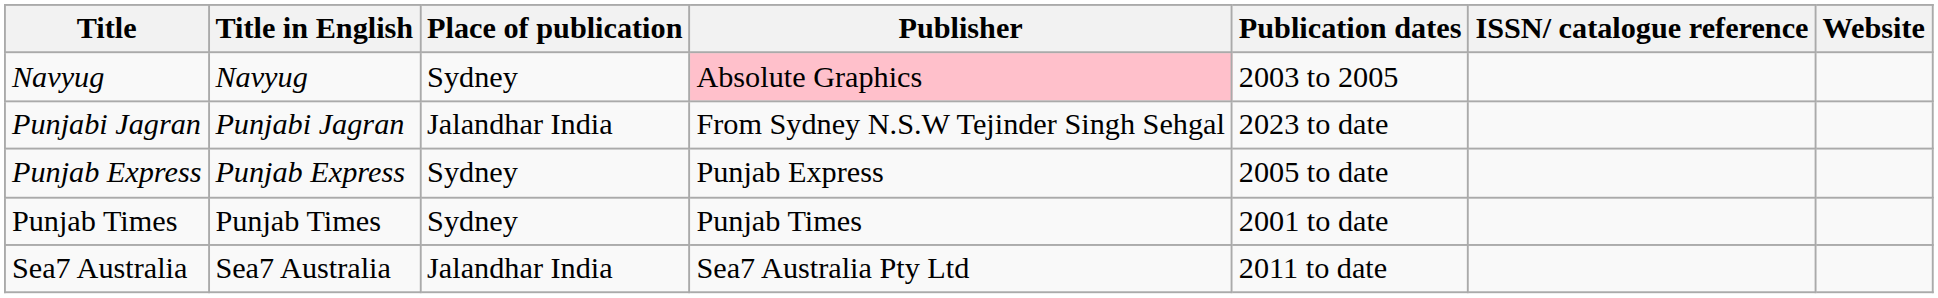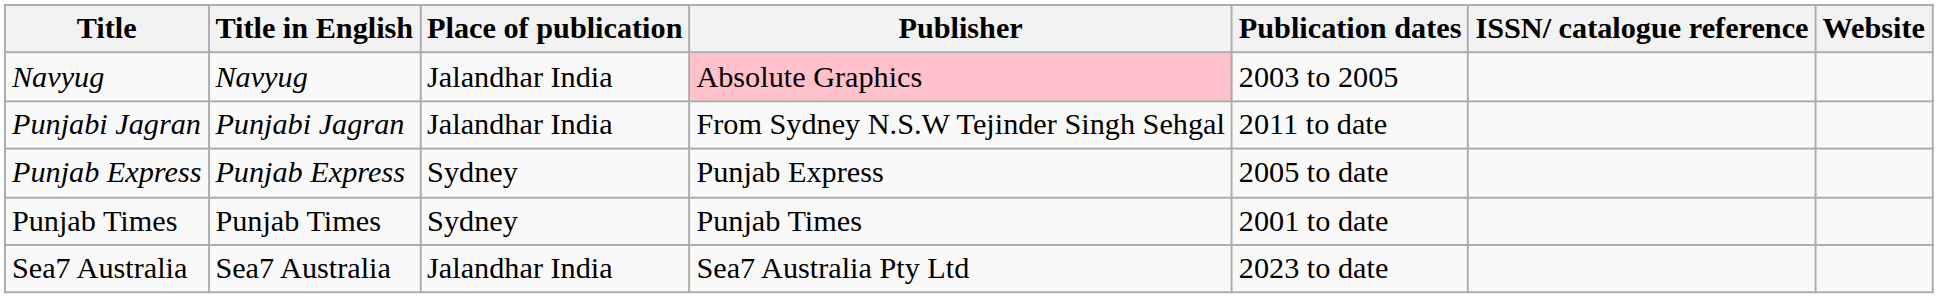(472, 76) Sydney -> (520, 76) Jalandhar India
(1314, 124) 2023 to date -> (1313, 124) 2011 to date
(1313, 268) 2011 to date -> (1314, 268) 2023 to date
